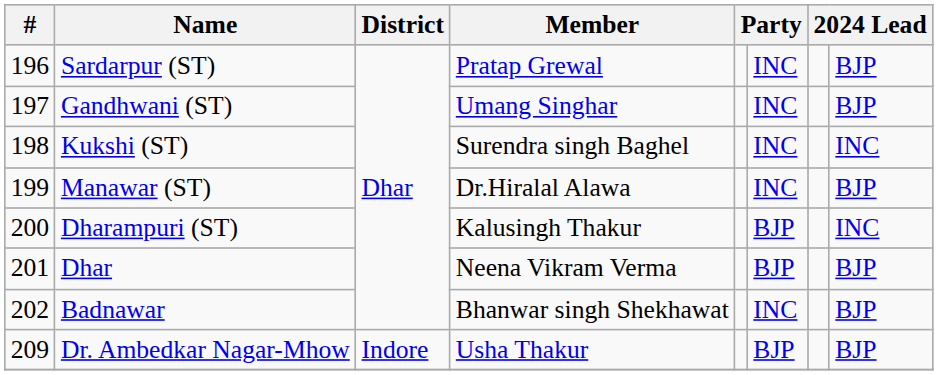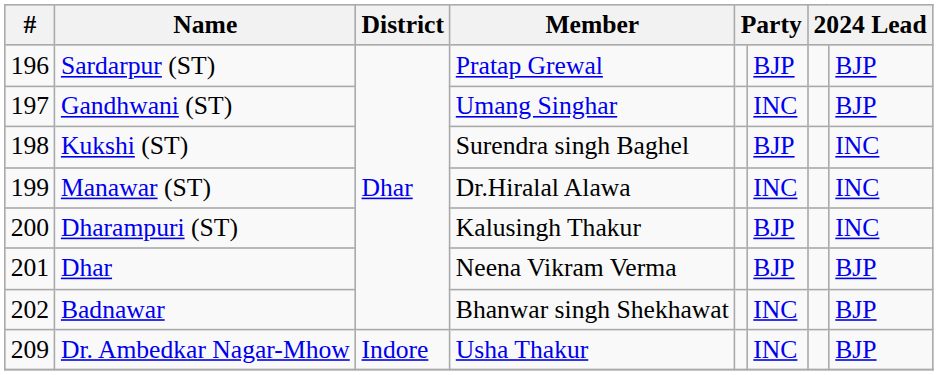(775, 65) INC -> (774, 65) BJP
(775, 146) INC -> (774, 146) BJP
(856, 187) BJP -> (857, 187) INC
(774, 349) BJP -> (775, 349) INC
